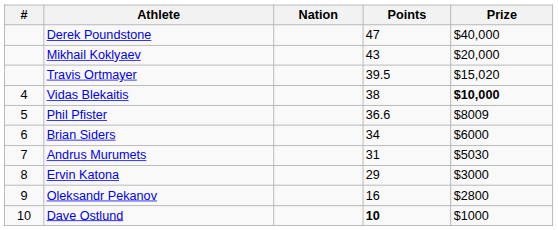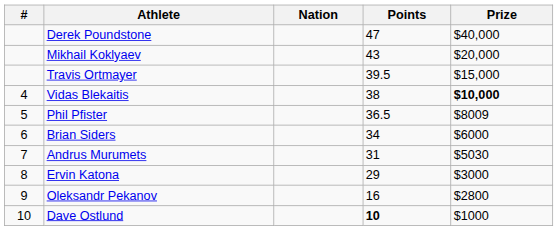(477, 75) $15,020 -> (477, 75) $15,000
(378, 115) 36.6 -> (378, 115) 36.5
